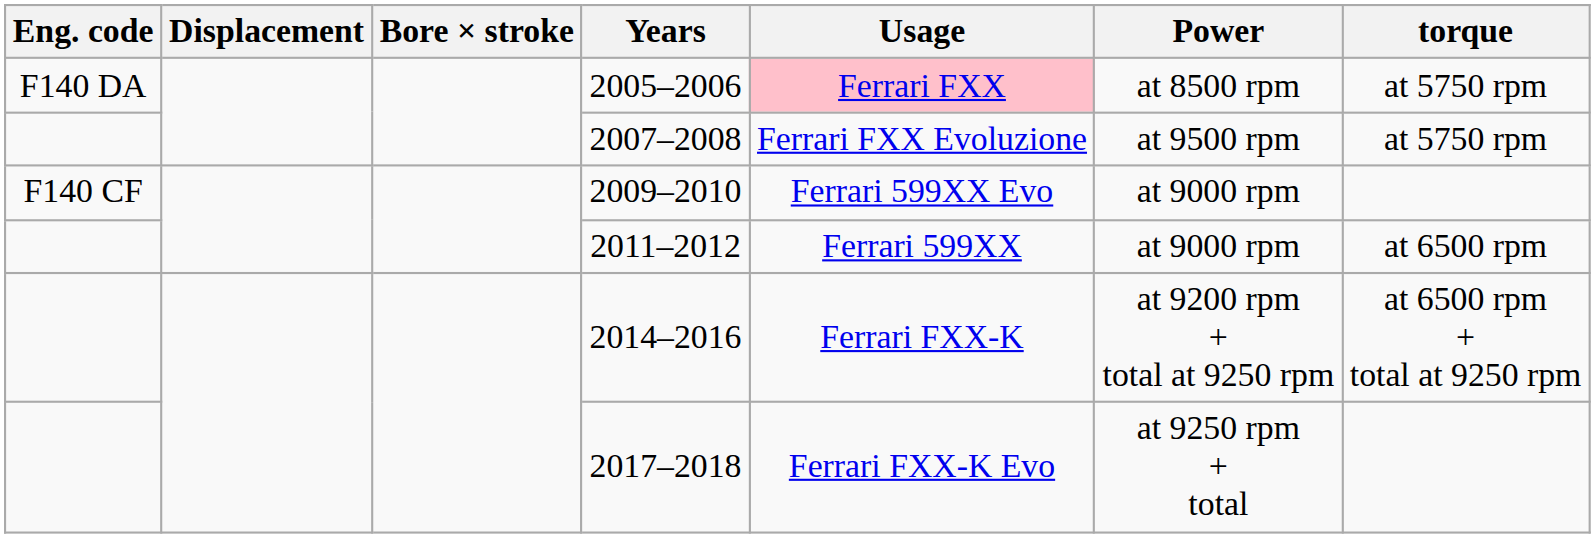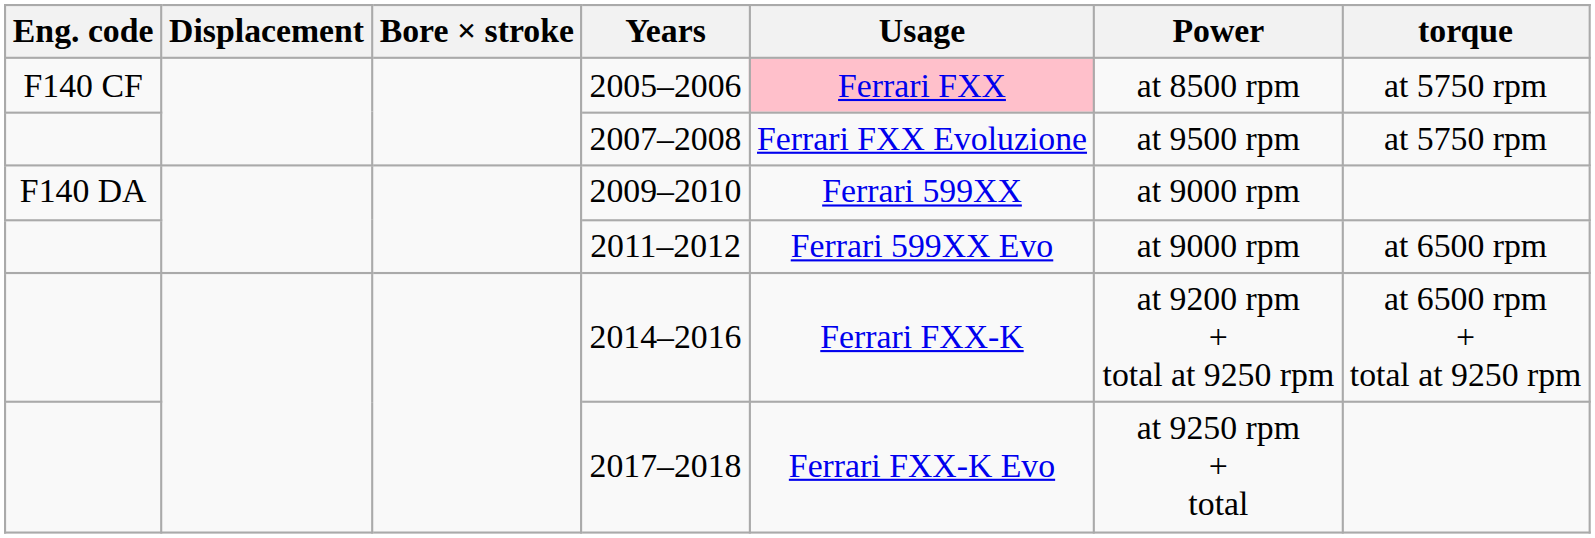(83, 84) F140 DA -> (83, 84) F140 CF
(83, 191) F140 CF -> (83, 191) F140 DA
(922, 191) Ferrari 599XX Evo -> (922, 191) Ferrari 599XX
(922, 245) Ferrari 599XX -> (922, 245) Ferrari 599XX Evo
